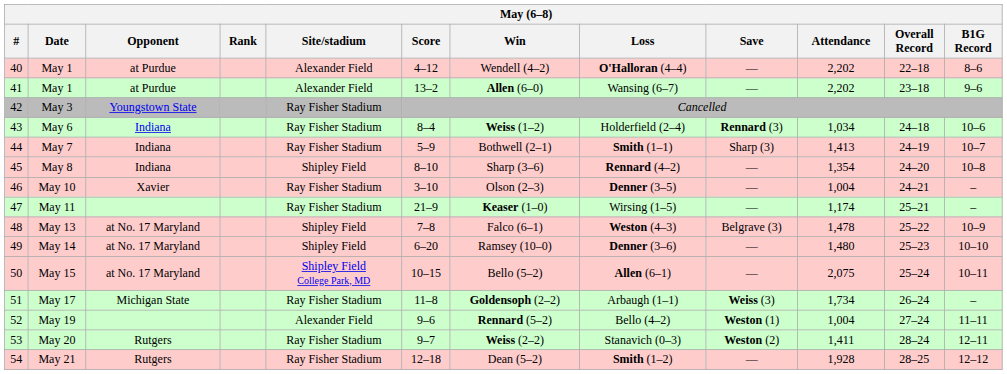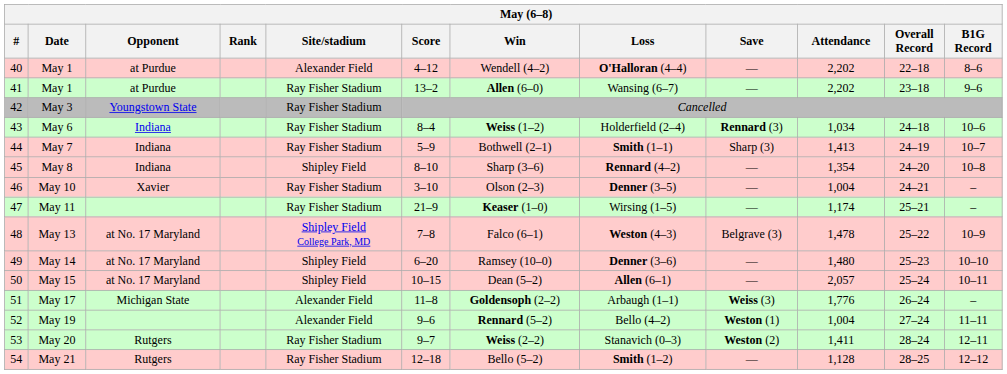(334, 88) Alexander Field -> (334, 88) Ray Fisher Stadium
(334, 226) Shipley Field -> (334, 233) Shipley Field College Park, MD
(334, 273) Shipley Field College Park, MD -> (334, 280) Shipley Field
(515, 273) Bello (5–2) -> (515, 280) Dean (5–2)
(841, 273) 2,075 -> (841, 280) 2,057
(334, 300) Ray Fisher Stadium -> (334, 300) Alexander Field
(841, 300) 1,734 -> (841, 300) 1,776
(515, 359) Dean (5–2) -> (515, 359) Bello (5–2)
(841, 359) 1,928 -> (841, 359) 1,128
